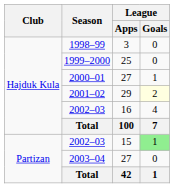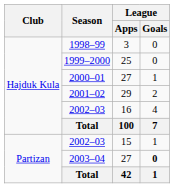(155, 93) lightyellow background -> (155, 93) no background
(155, 142) lightgreen background -> (155, 142) no background
(155, 158) normal -> (155, 158) bold
